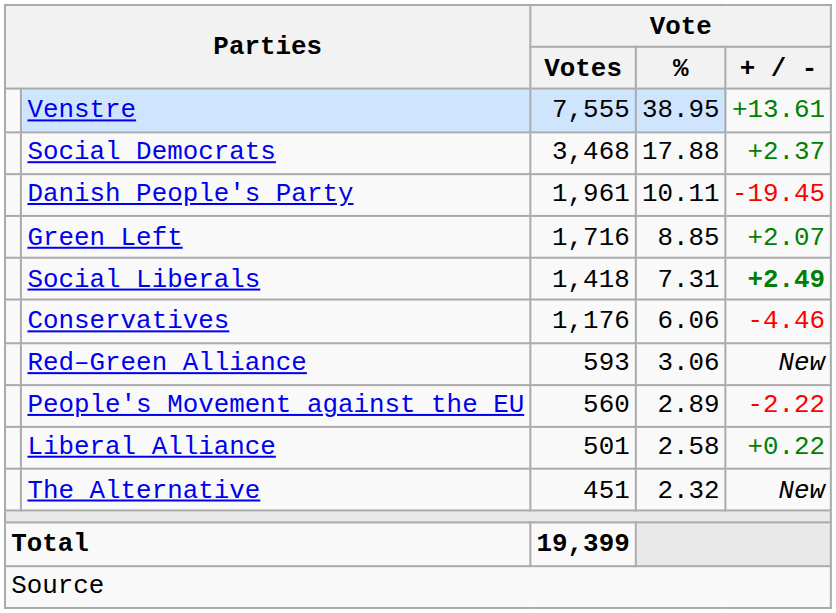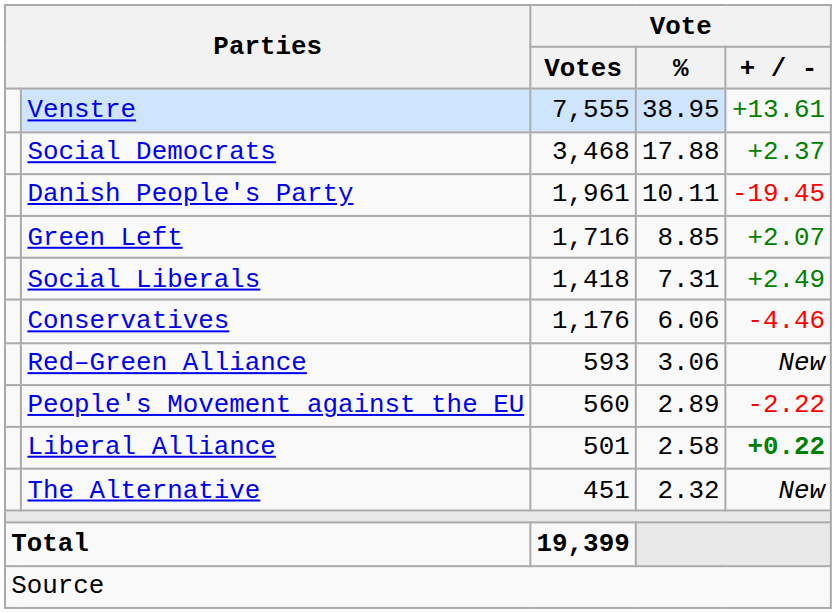(786, 279) bold -> (786, 279) normal
(786, 448) normal -> (786, 448) bold
